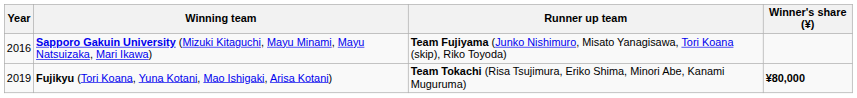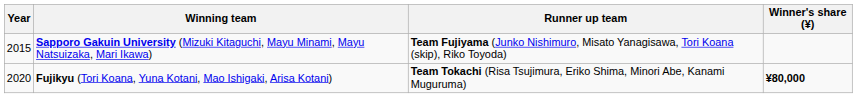(19, 48) 2016 -> (19, 48) 2015
(19, 78) 2019 -> (19, 78) 2020
